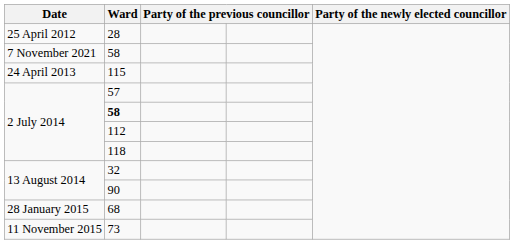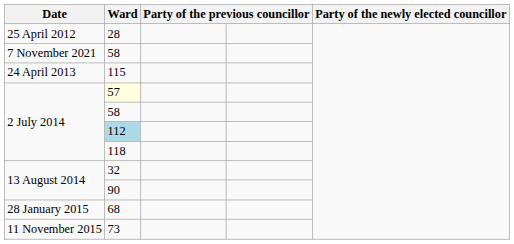(114, 92) no background -> (114, 92) lightyellow background
(114, 111) bold -> (114, 111) normal
(117, 131) no background -> (117, 131) lightblue background
